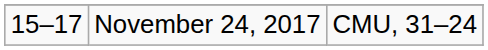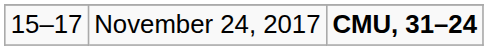(405, 24) normal -> (405, 24) bold
